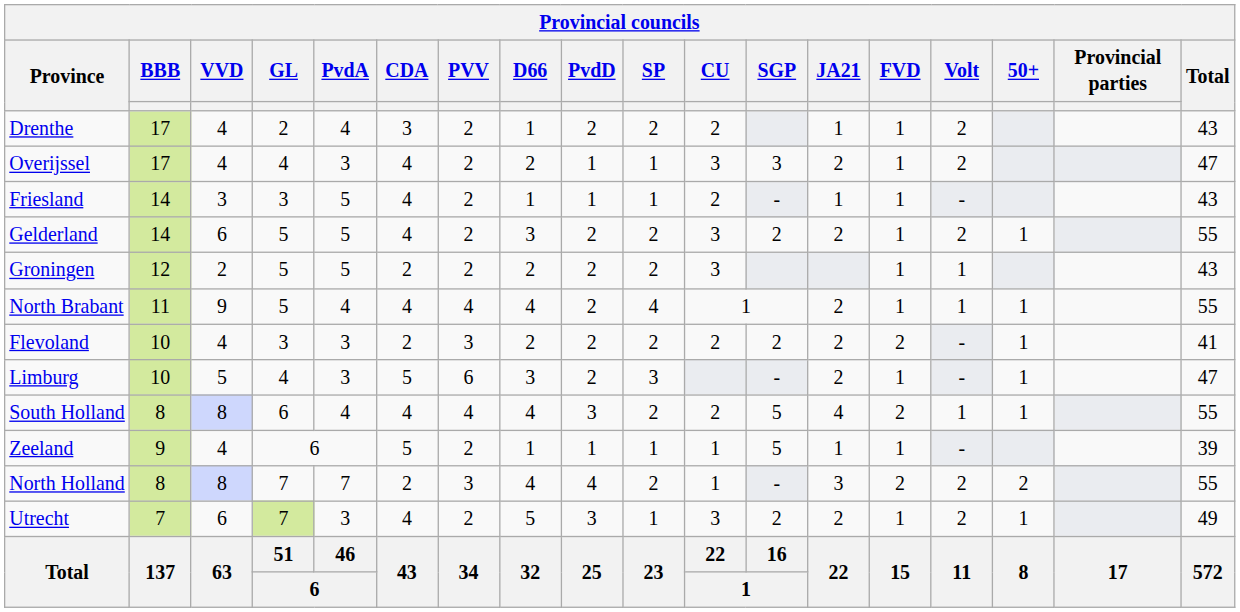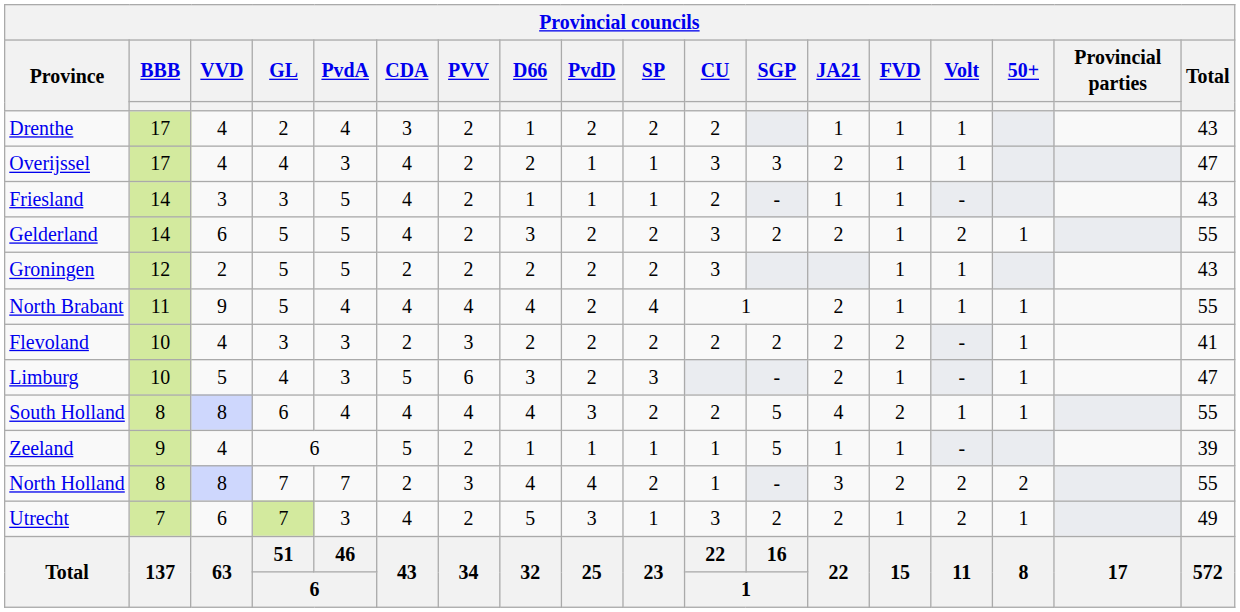(962, 128) 2 -> (962, 128) 1
(962, 164) 2 -> (962, 164) 1
